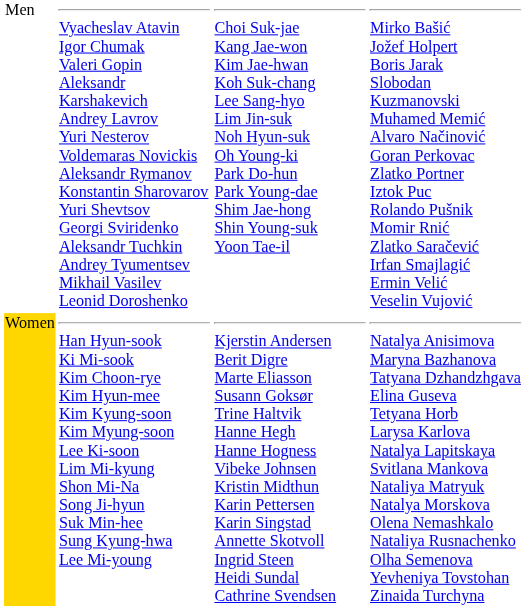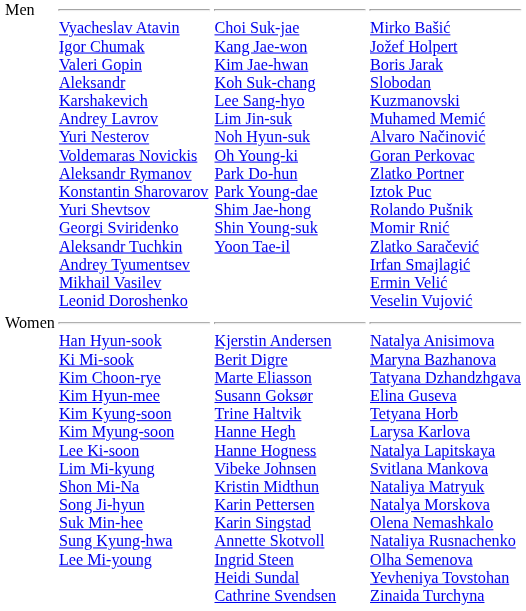(30, 323) gold background -> (30, 323) no background
